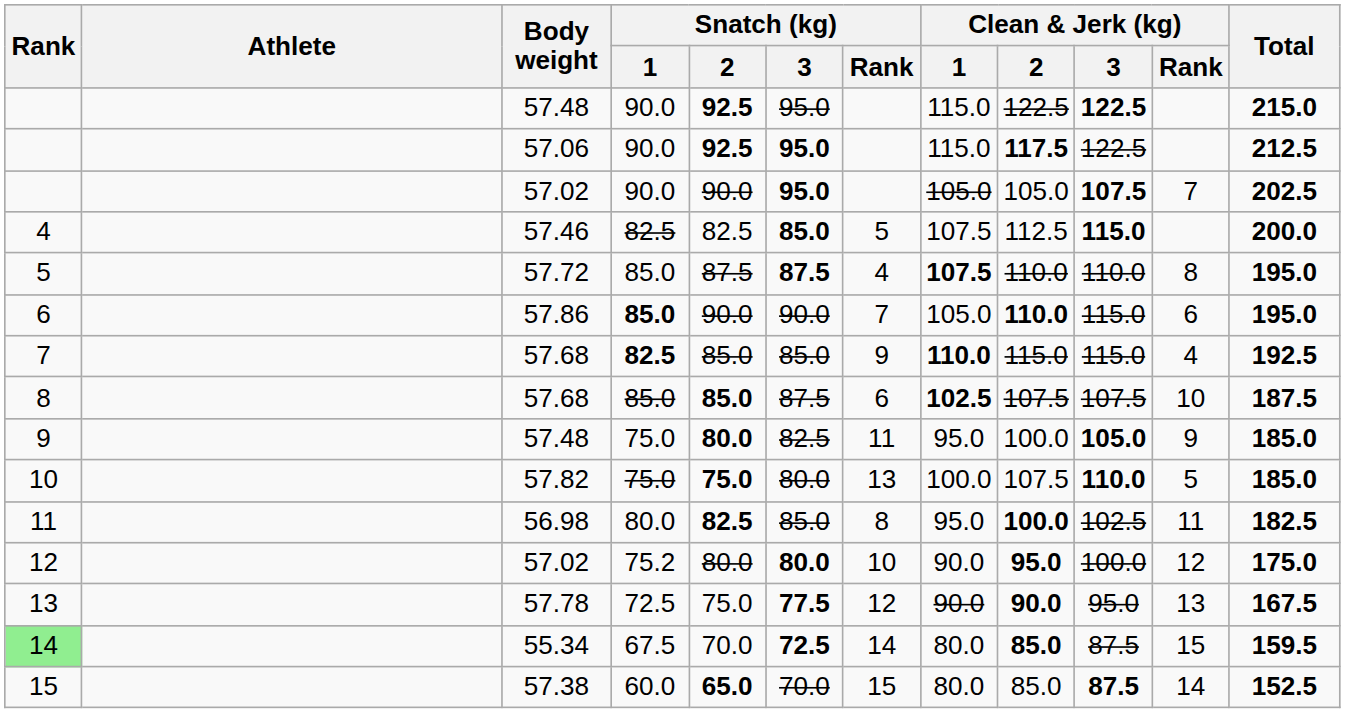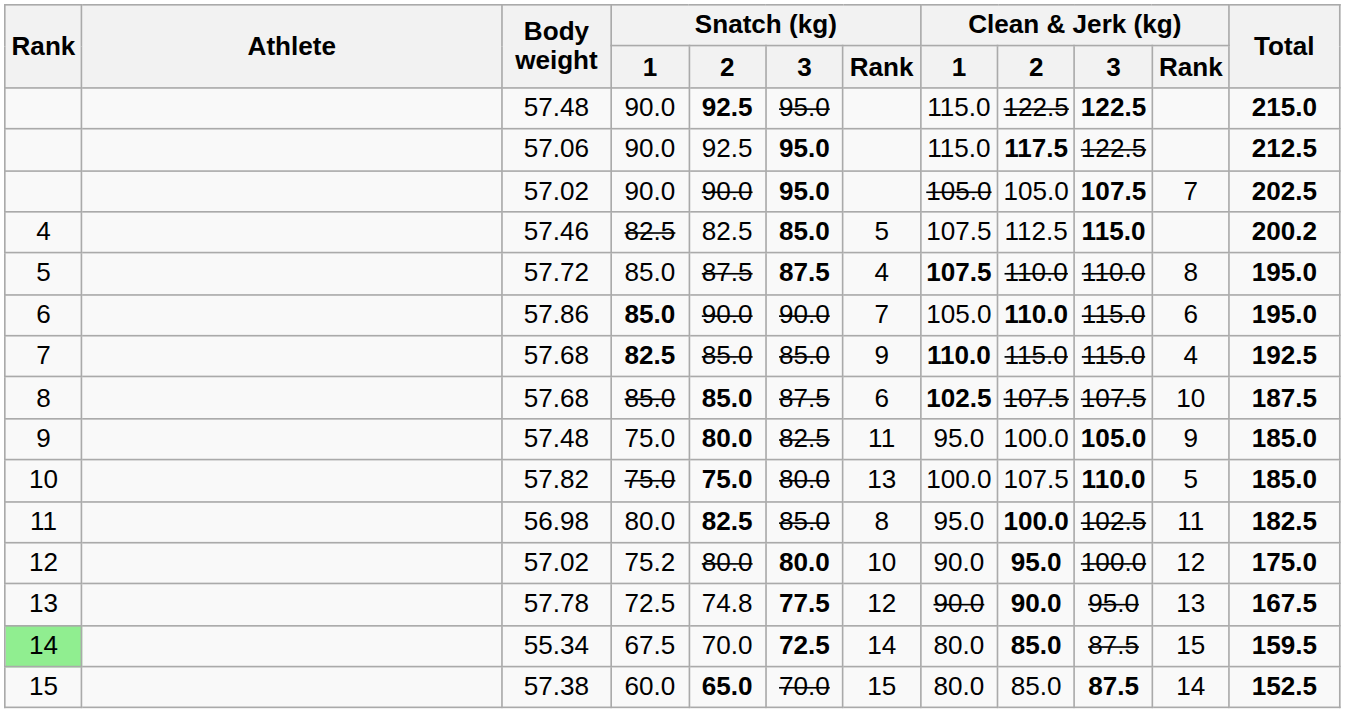(727, 149) bold -> (727, 149) normal
(1284, 231) 200.0 -> (1284, 231) 200.2
(727, 604) 75.0 -> (727, 604) 74.8
